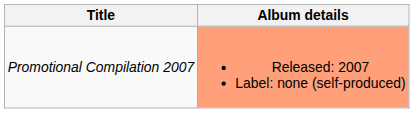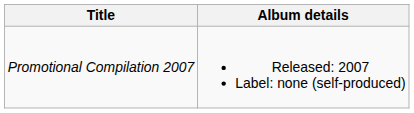(303, 75) lightsalmon background -> (303, 75) no background
